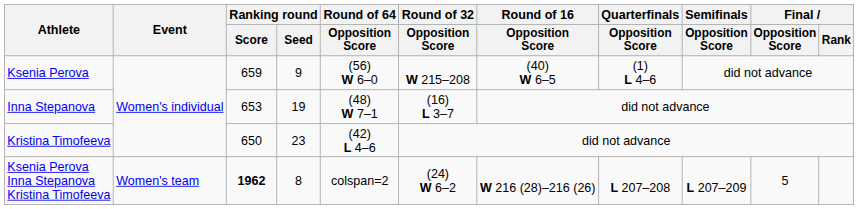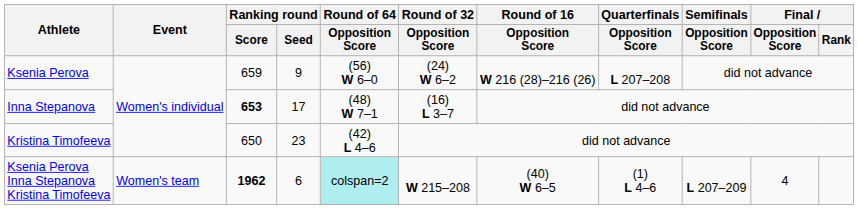(438, 80) W 215–208 -> (438, 73) (24) W 6–2
(538, 73) (40) W 6–5 -> (538, 80) W 216 (28)–216 (26)
(640, 73) (1) L 4–6 -> (640, 80) L 207–208
(251, 107) normal -> (251, 107) bold
(299, 107) 19 -> (299, 107) 17
(299, 181) 8 -> (299, 181) 6
(360, 181) no background -> (360, 181) paleturquoise background
(438, 181) (24) W 6–2 -> (438, 188) W 215–208
(538, 188) W 216 (28)–216 (26) -> (538, 181) (40) W 6–5
(640, 188) L 207–208 -> (640, 181) (1) L 4–6
(785, 181) 5 -> (785, 181) 4
